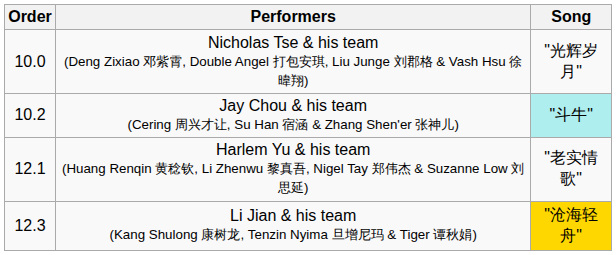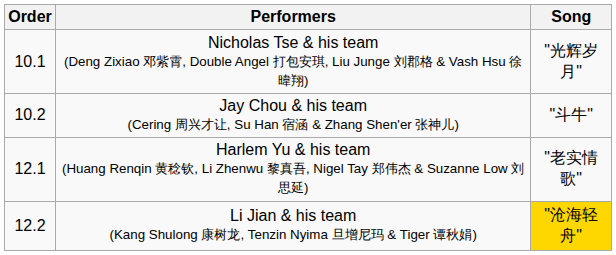(30, 61) 10.0 -> (30, 61) 10.1
(571, 114) paleturquoise background -> (571, 114) no background
(30, 225) 12.3 -> (30, 225) 12.2
